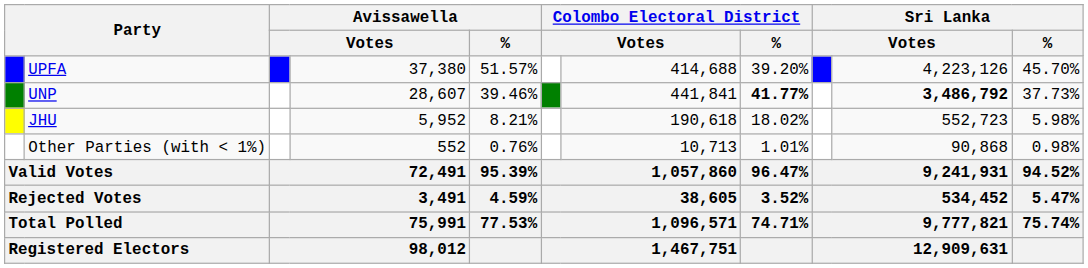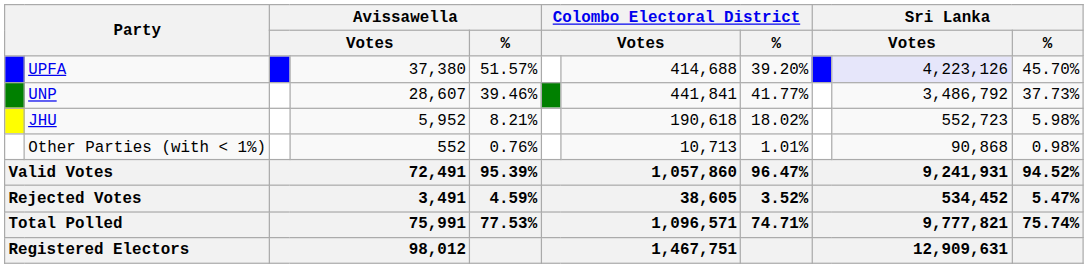(965, 69) no background -> (965, 69) lavender background
(780, 95) bold -> (780, 95) normal
(965, 95) bold -> (965, 95) normal
